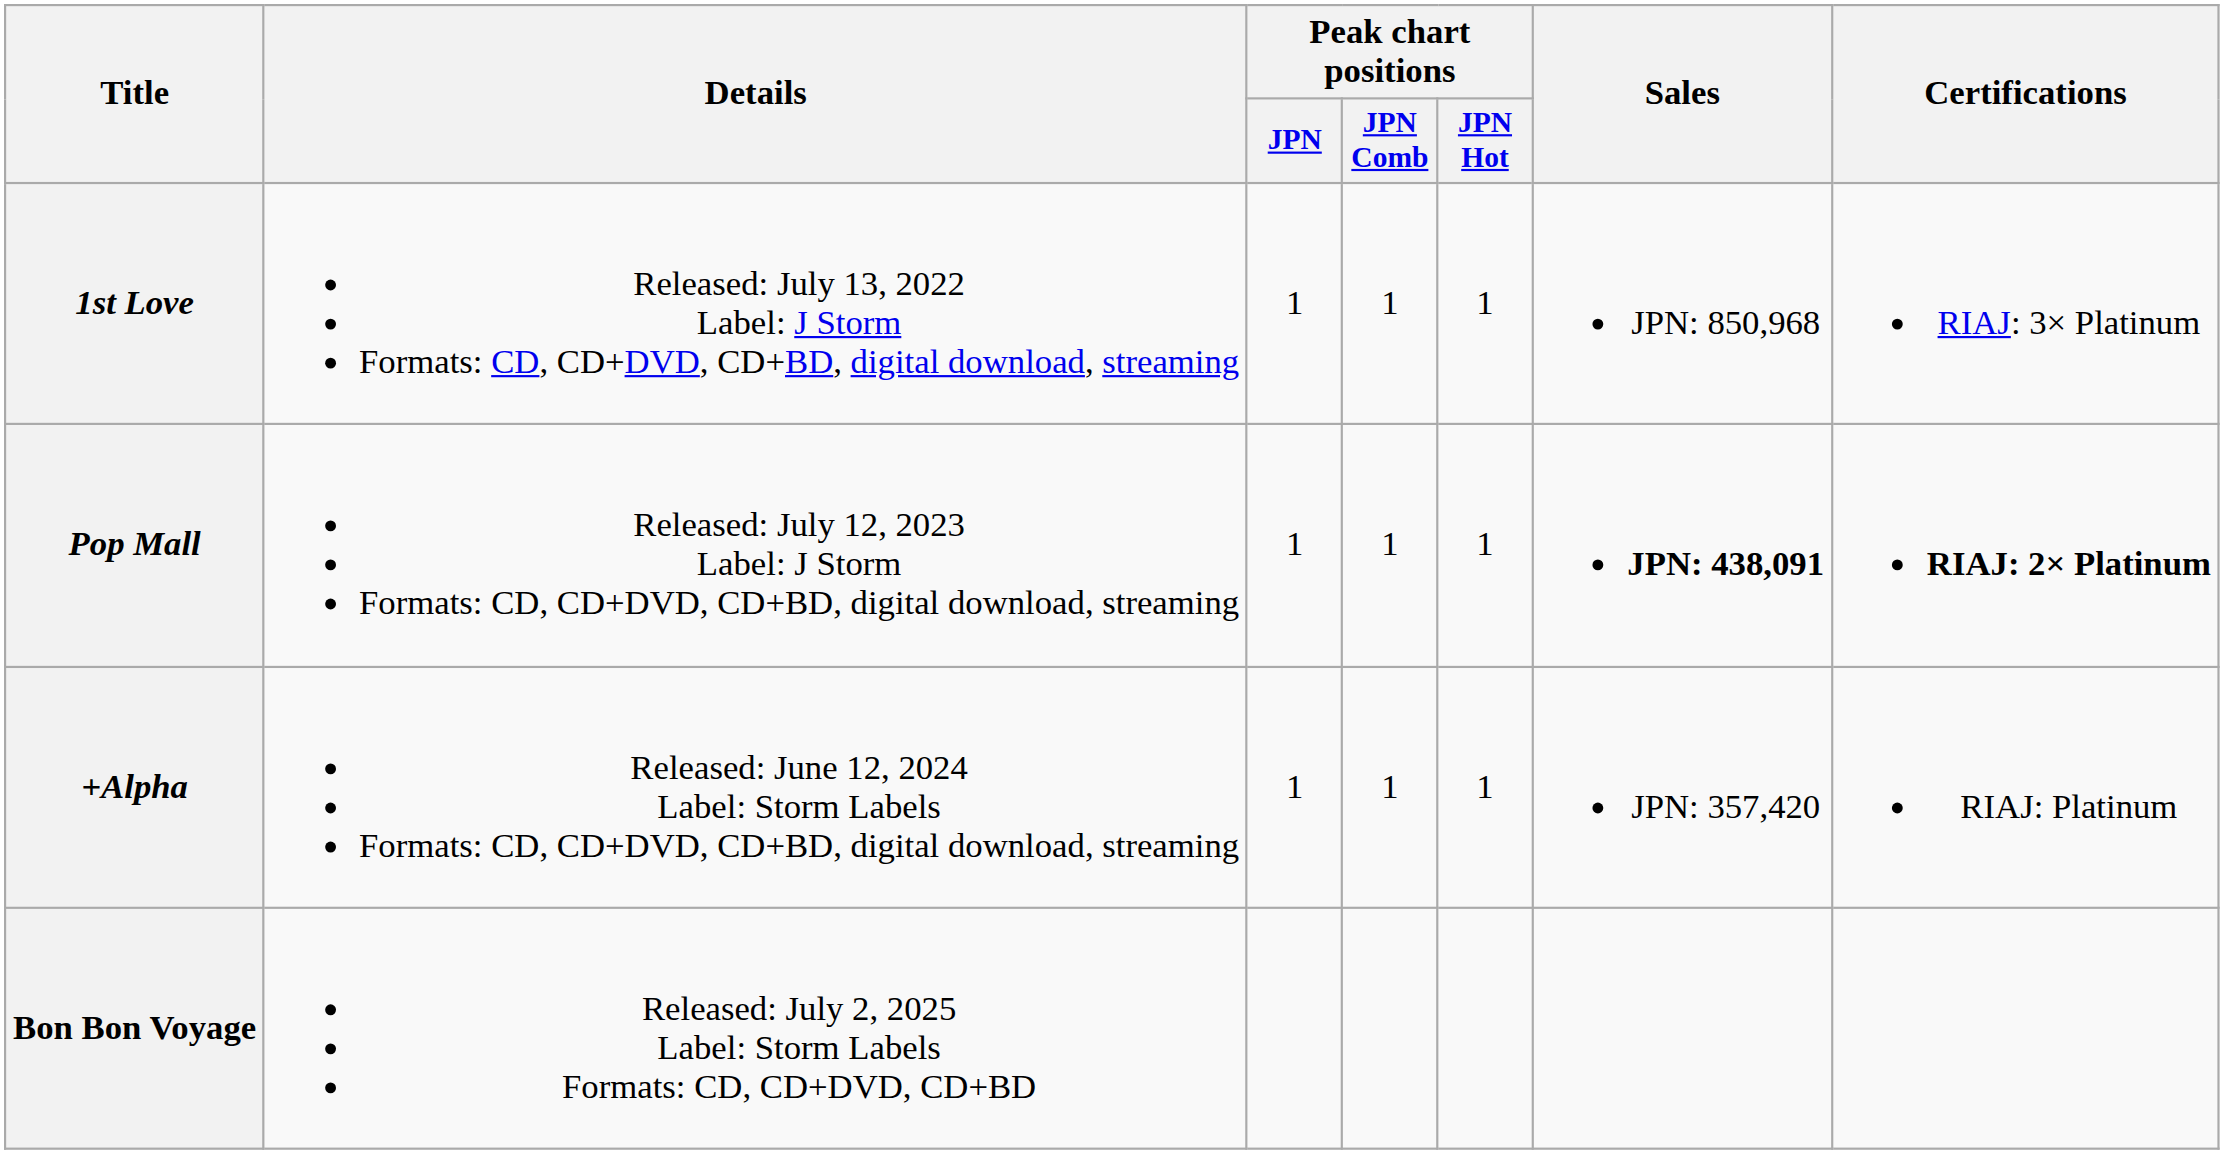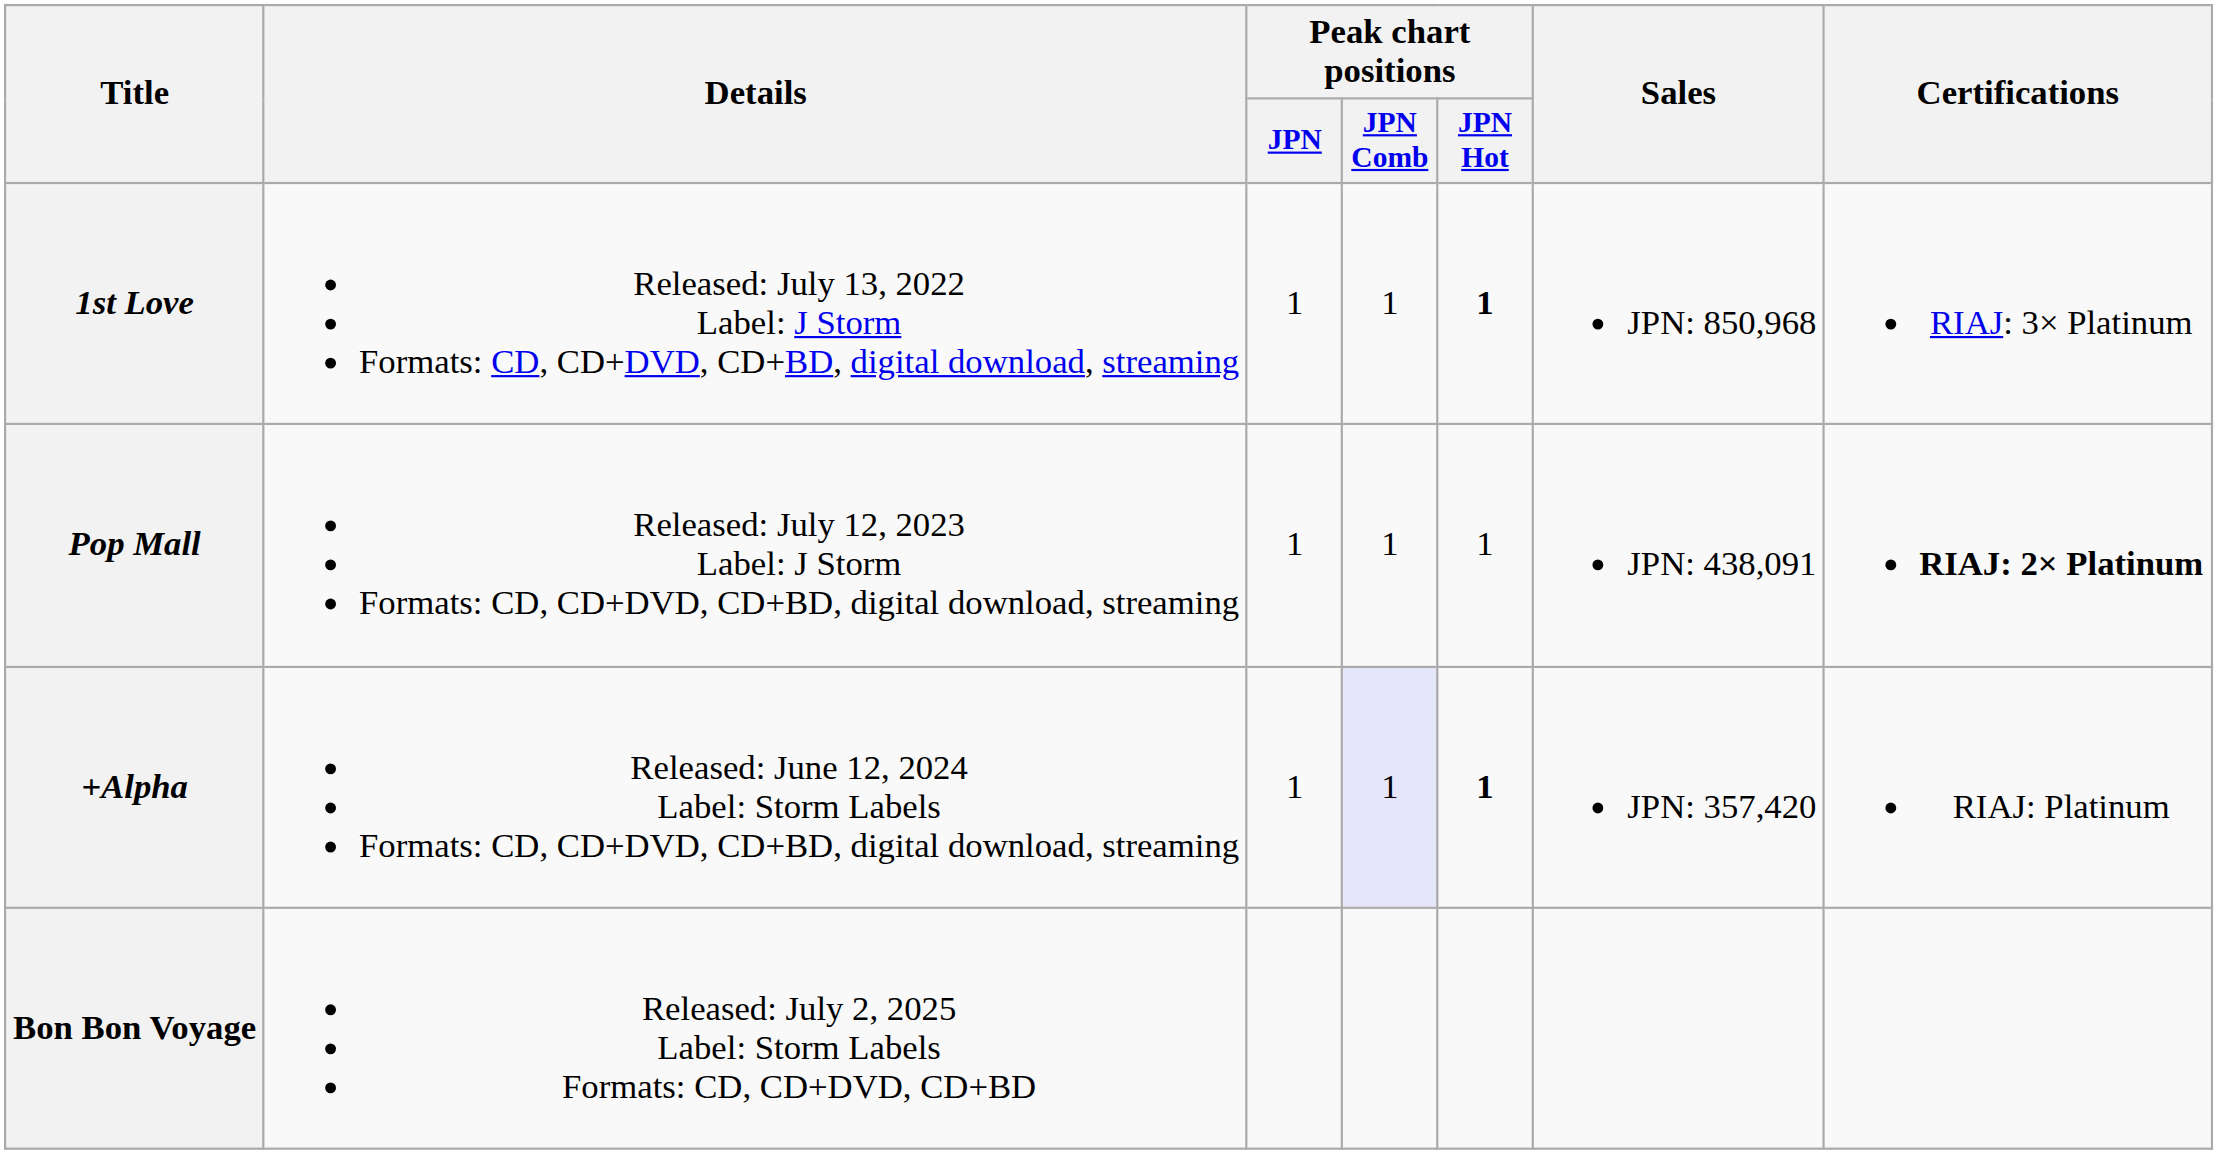(1485, 302) normal -> (1485, 302) bold
(1682, 565) bold -> (1678, 565) normal
(1390, 786) no background -> (1390, 786) lavender background
(1485, 786) normal -> (1485, 786) bold
